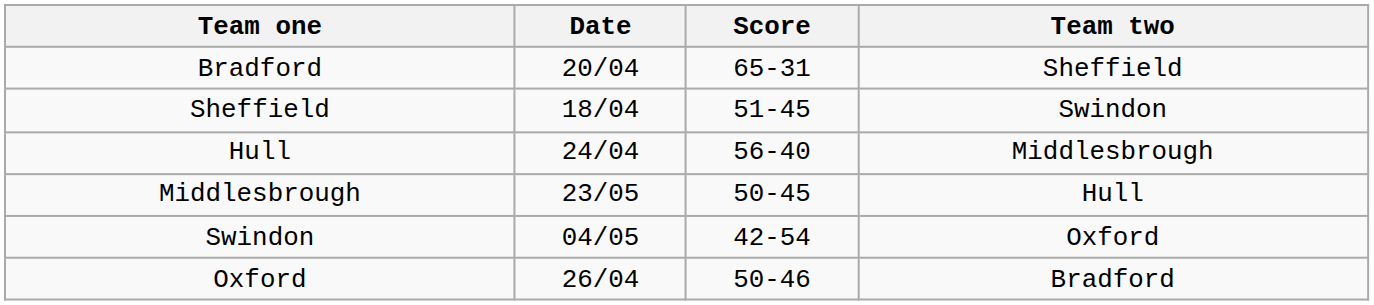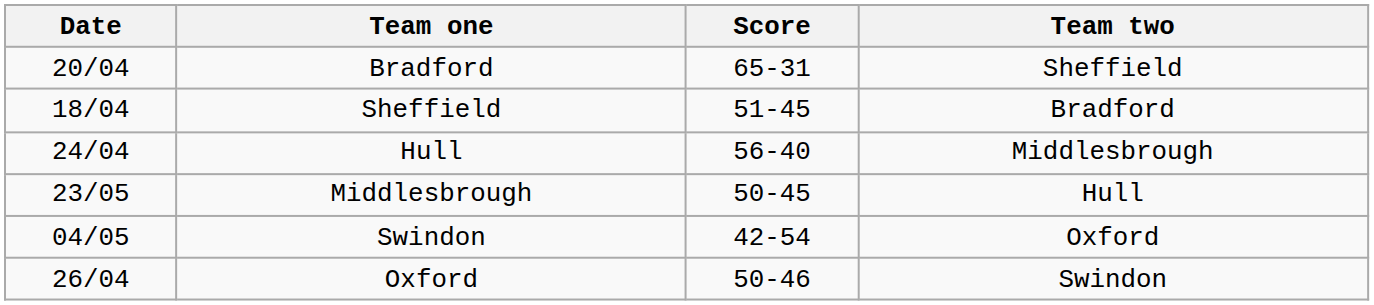columns swapped: (601, 26) <-> (260, 26)
(1113, 110) Swindon -> (1113, 110) Bradford
(1113, 279) Bradford -> (1113, 279) Swindon
